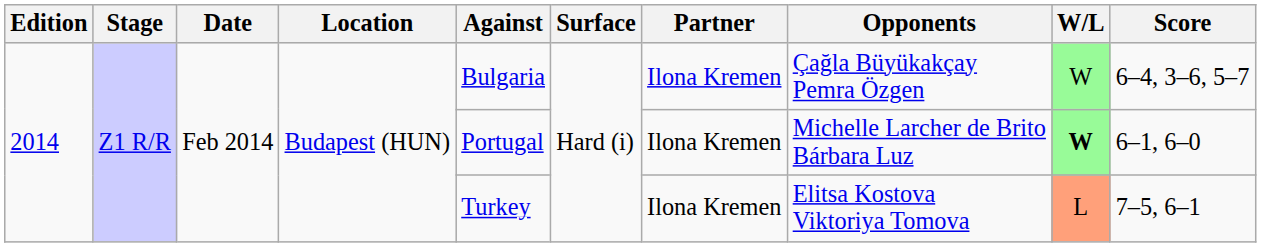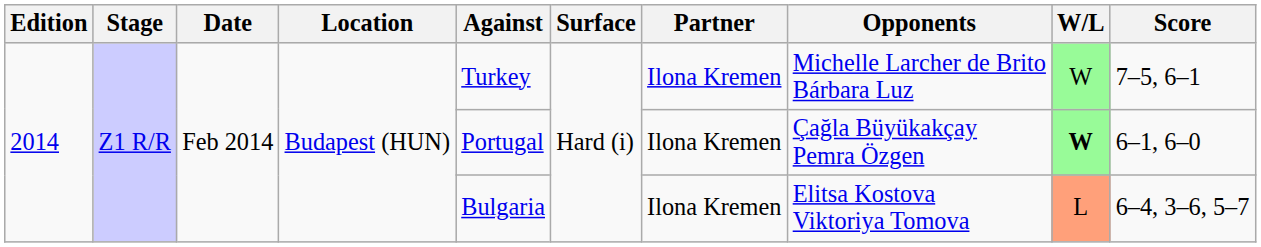(503, 76) Bulgaria -> (496, 76) Turkey
(885, 76) Çağla Büyükakçay Pemra Özgen -> (919, 76) Michelle Larcher de Brito Bárbara Luz
(1183, 76) 6–4, 3–6, 5–7 -> (1158, 76) 7–5, 6–1
(919, 141) Michelle Larcher de Brito Bárbara Luz -> (885, 141) Çağla Büyükakçay Pemra Özgen
(496, 207) Turkey -> (503, 207) Bulgaria
(1158, 207) 7–5, 6–1 -> (1183, 207) 6–4, 3–6, 5–7
